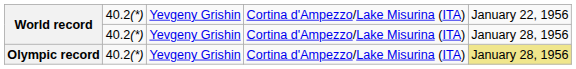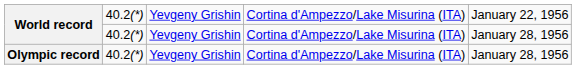(520, 55) khaki background -> (520, 55) no background
